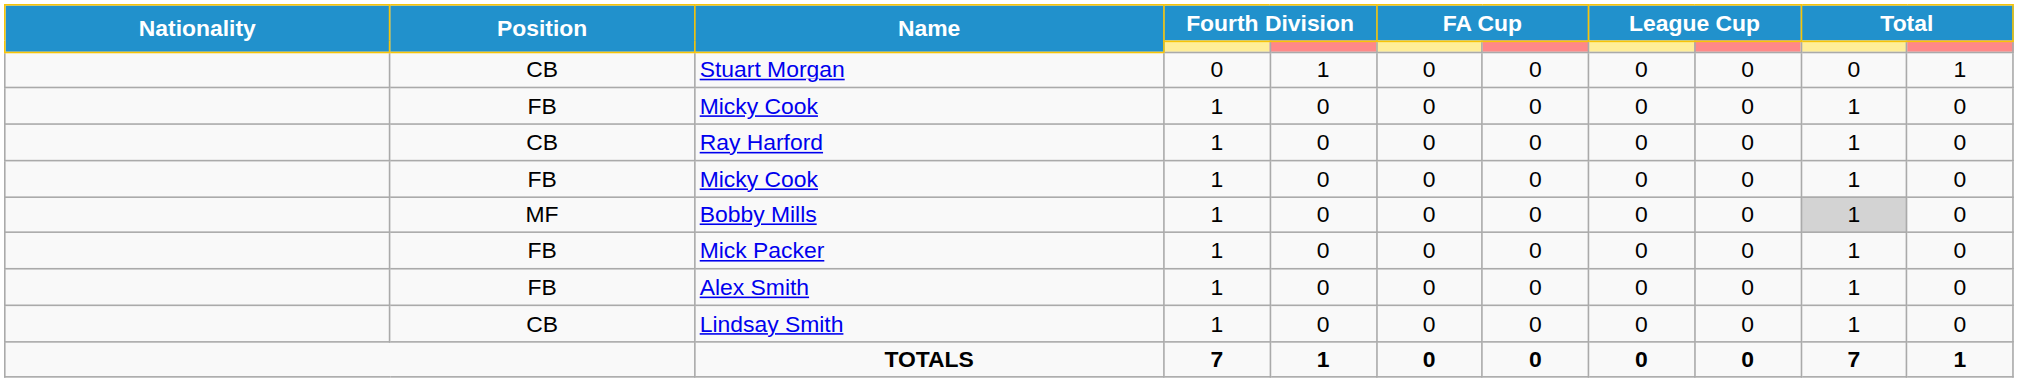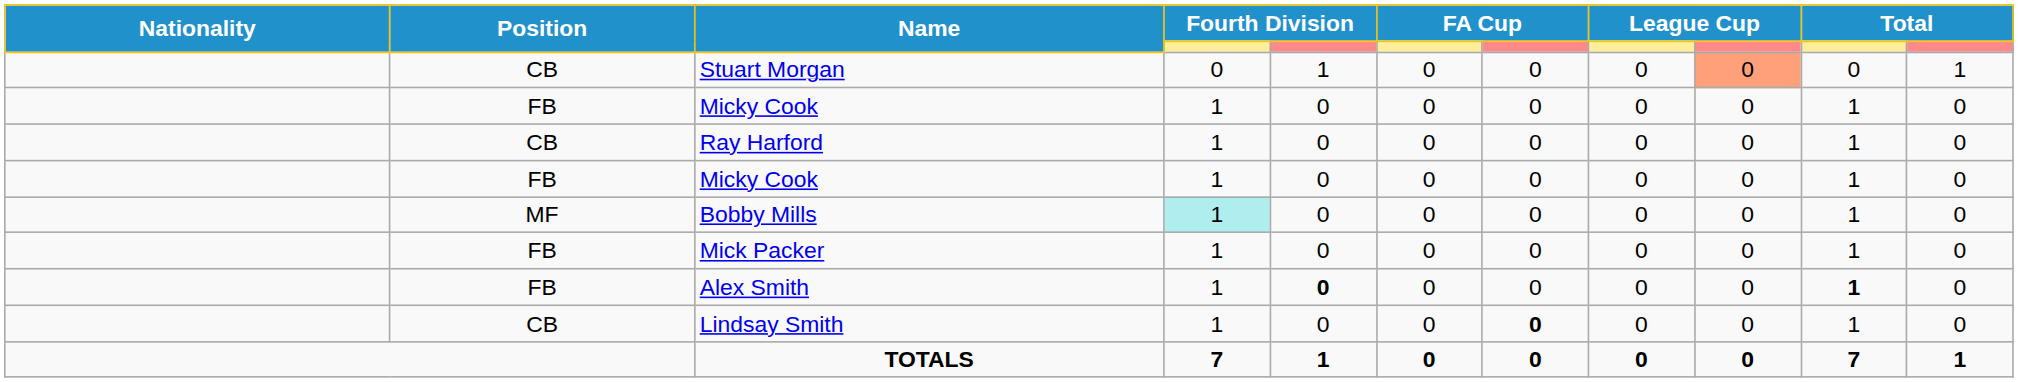(1748, 70) no background -> (1748, 70) lightsalmon background
(1217, 215) no background -> (1217, 215) paleturquoise background
(1854, 215) lightgrey background -> (1854, 215) no background
(1323, 287) normal -> (1323, 287) bold
(1854, 287) normal -> (1854, 287) bold
(1535, 323) normal -> (1535, 323) bold
